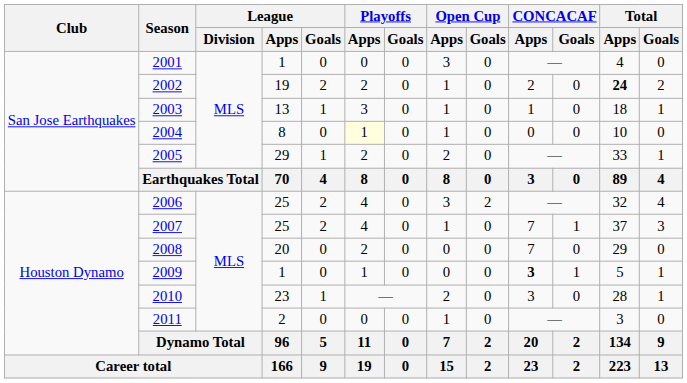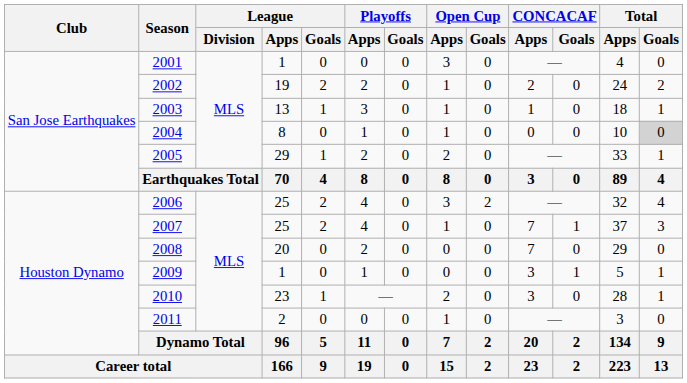(620, 86) bold -> (620, 86) normal
(364, 132) lightyellow background -> (364, 132) no background
(661, 132) no background -> (661, 132) lightgrey background
(531, 272) bold -> (531, 272) normal
